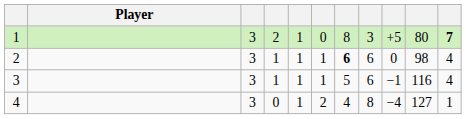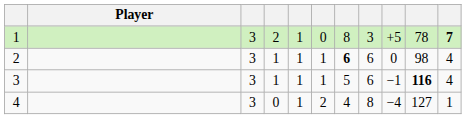(422, 37) 80 -> (422, 37) 78
(422, 80) normal -> (422, 80) bold
